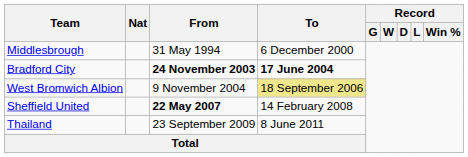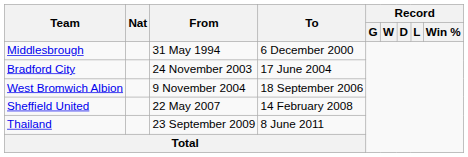(204, 69) bold -> (202, 69) normal
(297, 69) bold -> (296, 69) normal
(312, 87) khaki background -> (312, 87) no background
(187, 106) bold -> (186, 106) normal
